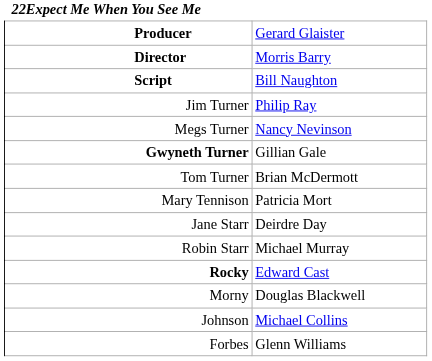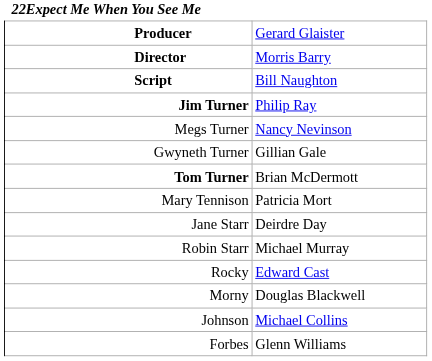(217, 105) normal -> (214, 105) bold
(197, 152) bold -> (201, 152) normal
(215, 176) normal -> (211, 176) bold
(229, 272) bold -> (230, 272) normal
